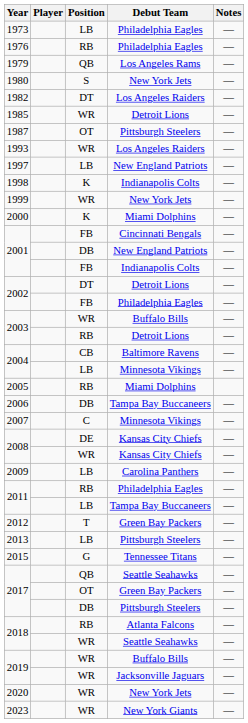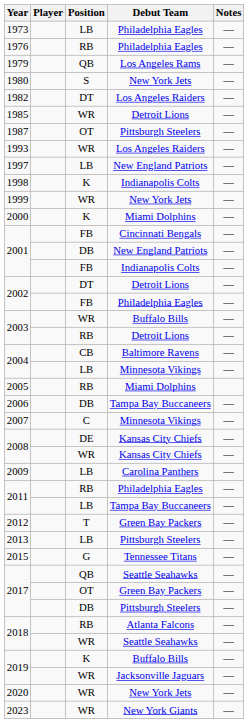(86, 659) WR -> (86, 659) K
